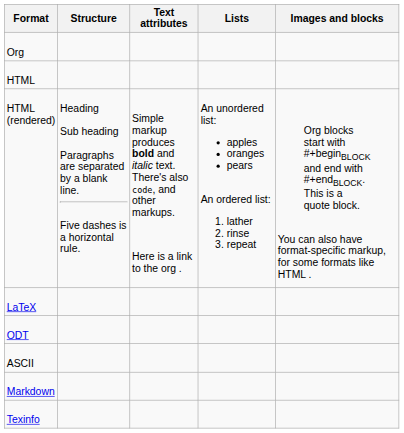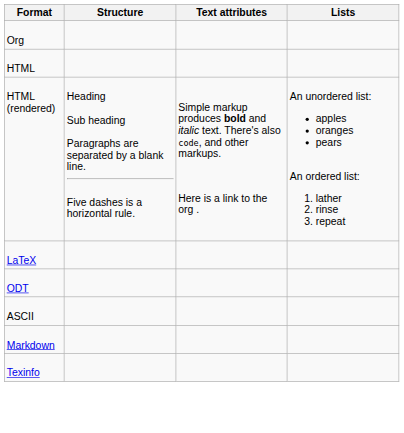- column: (337, 18)
